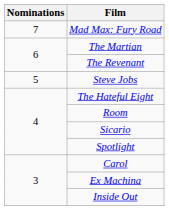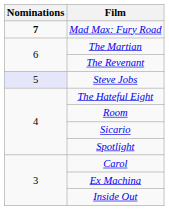(36, 29) normal -> (36, 29) bold
(36, 79) no background -> (36, 79) lavender background
